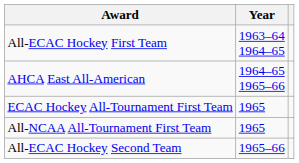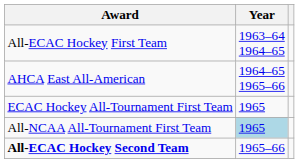(252, 127) no background -> (252, 127) lightblue background
(94, 148) normal -> (98, 148) bold
